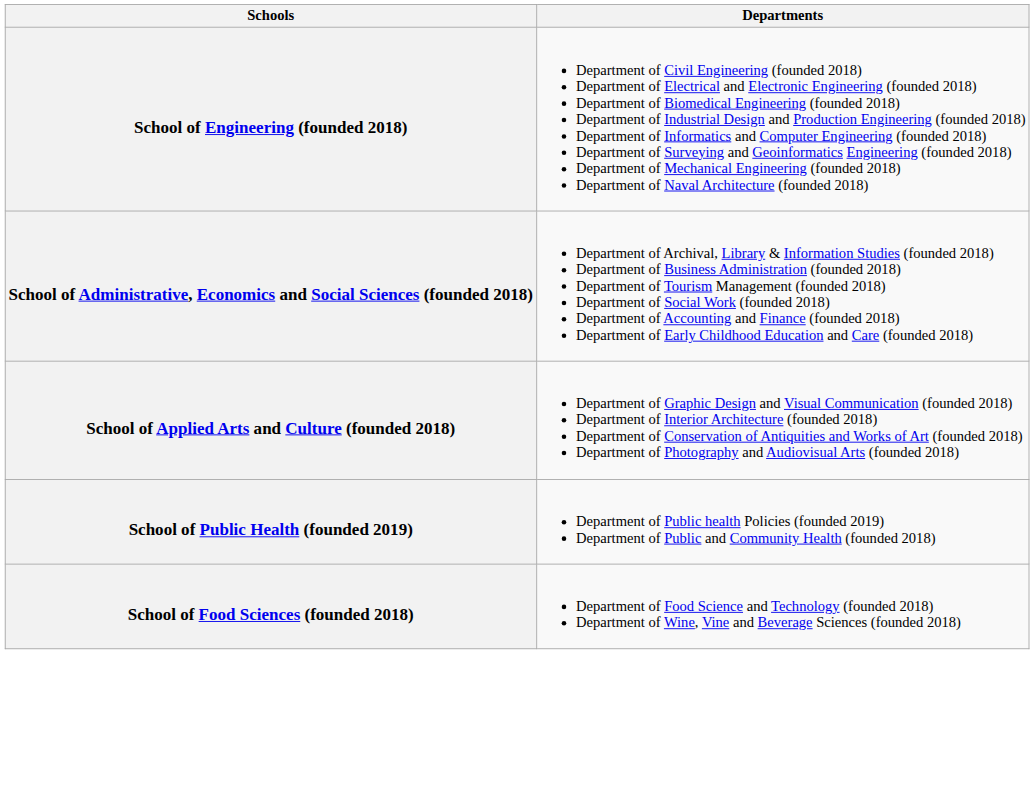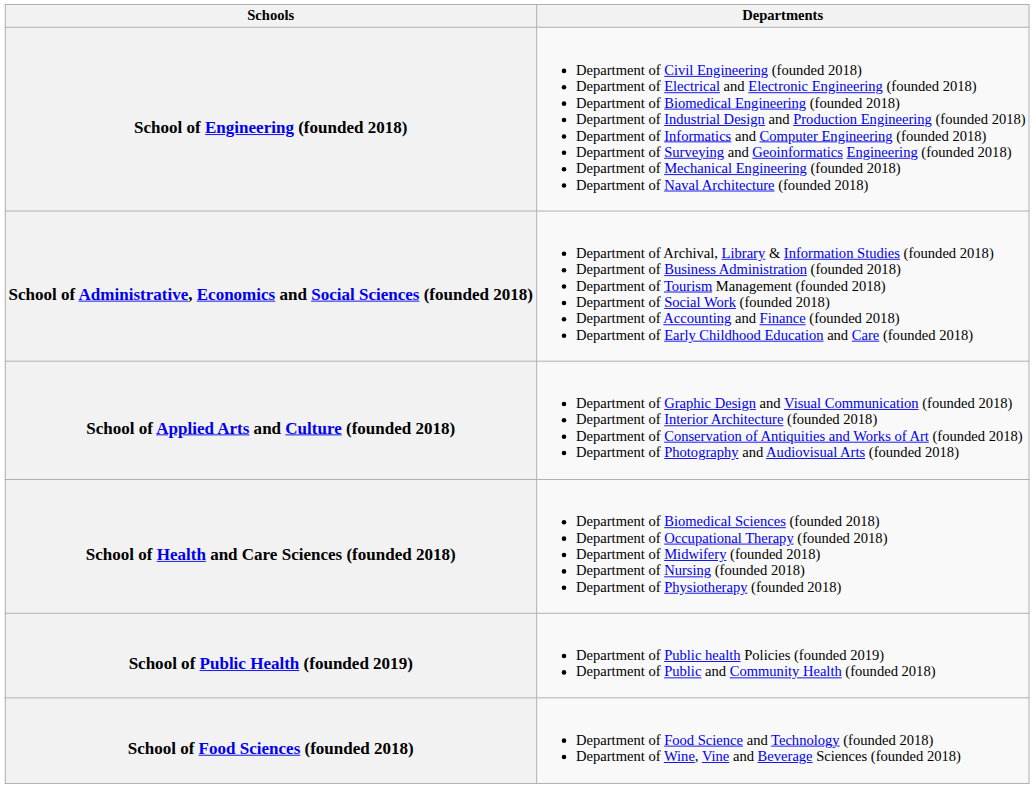+ row: (271, 554)
